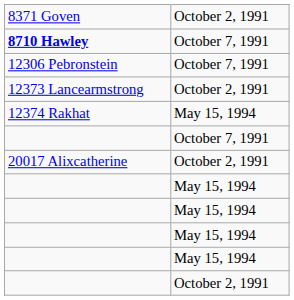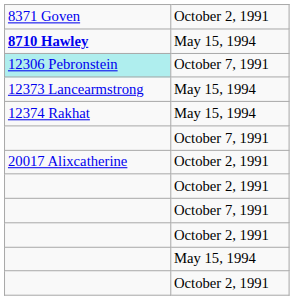(221, 41) October 7, 1991 -> (215, 41) May 15, 1994
(63, 65) no background -> (63, 65) paleturquoise background
(221, 89) October 2, 1991 -> (215, 89) May 15, 1994
(215, 186) May 15, 1994 -> (221, 186) October 2, 1991
(215, 210) May 15, 1994 -> (221, 210) October 7, 1991
(215, 235) May 15, 1994 -> (221, 235) October 2, 1991
